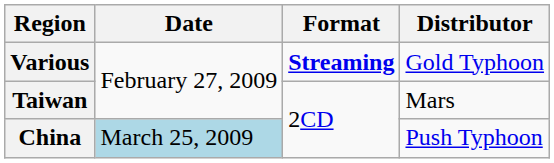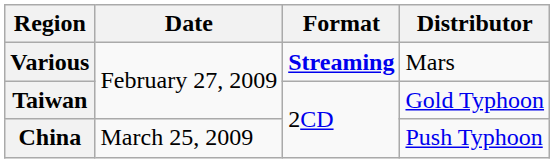(475, 61) Gold Typhoon -> (430, 61) Mars
(430, 99) Mars -> (475, 99) Gold Typhoon
(177, 137) lightblue background -> (177, 137) no background
